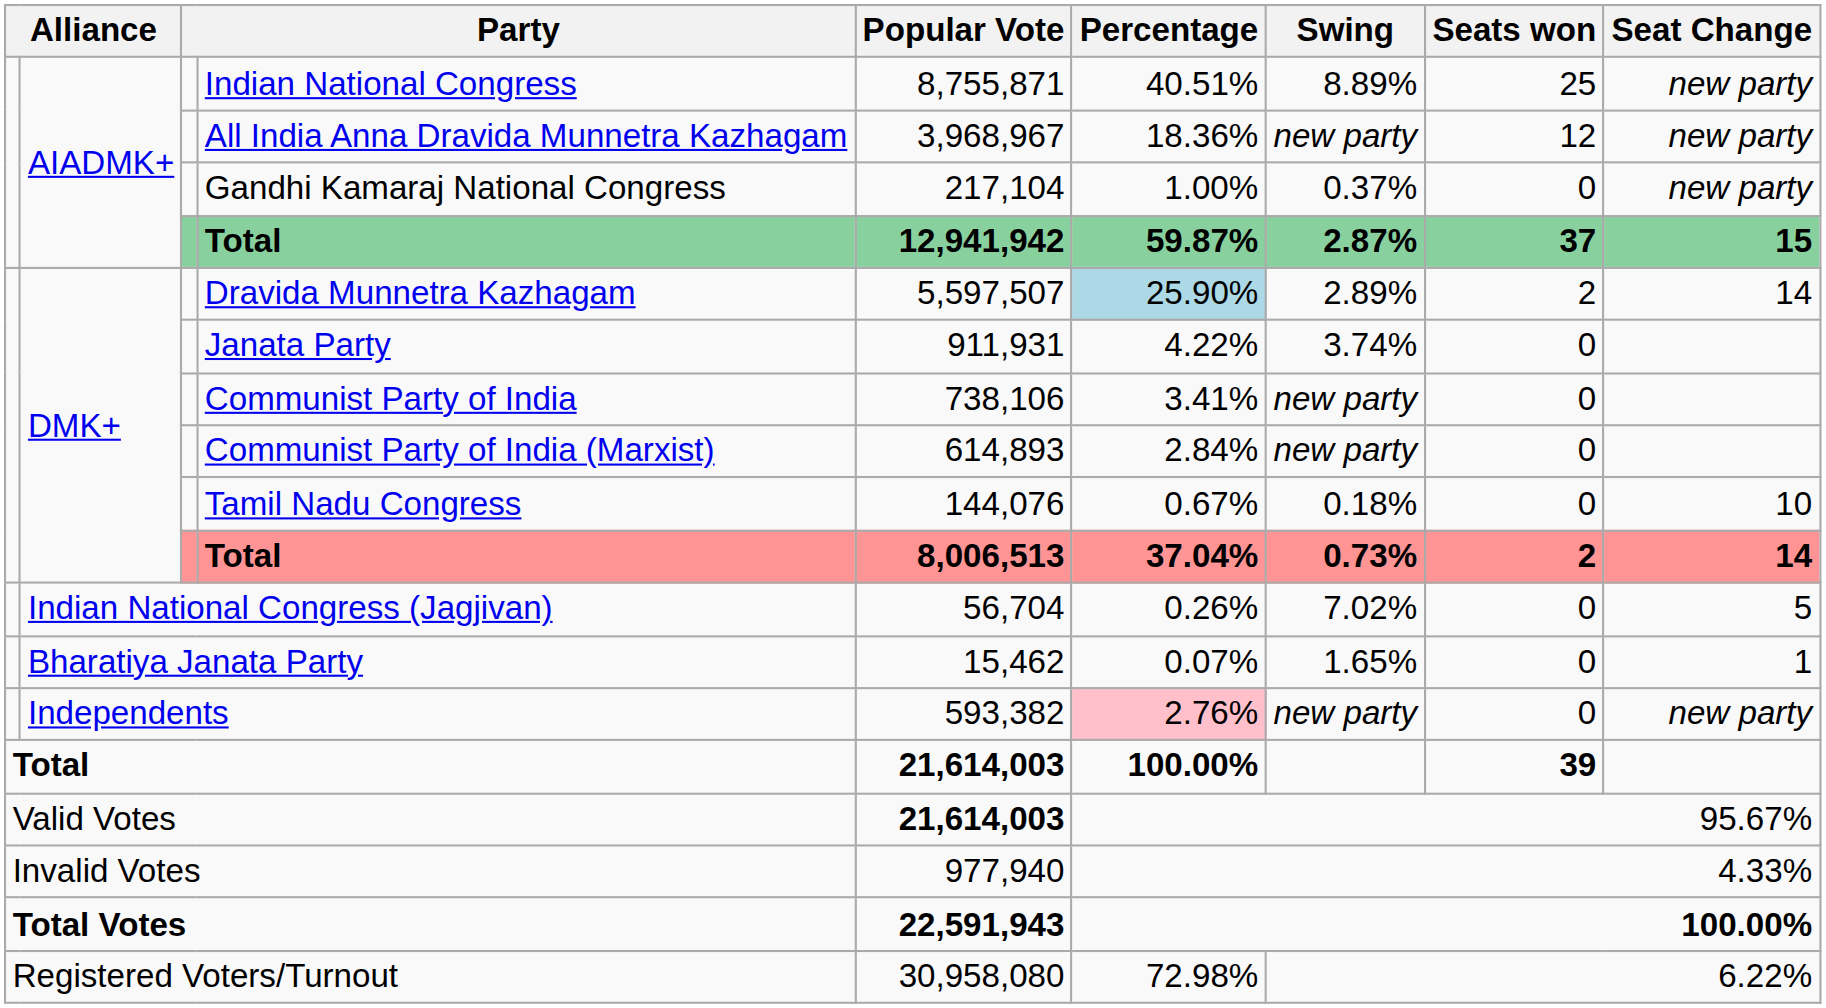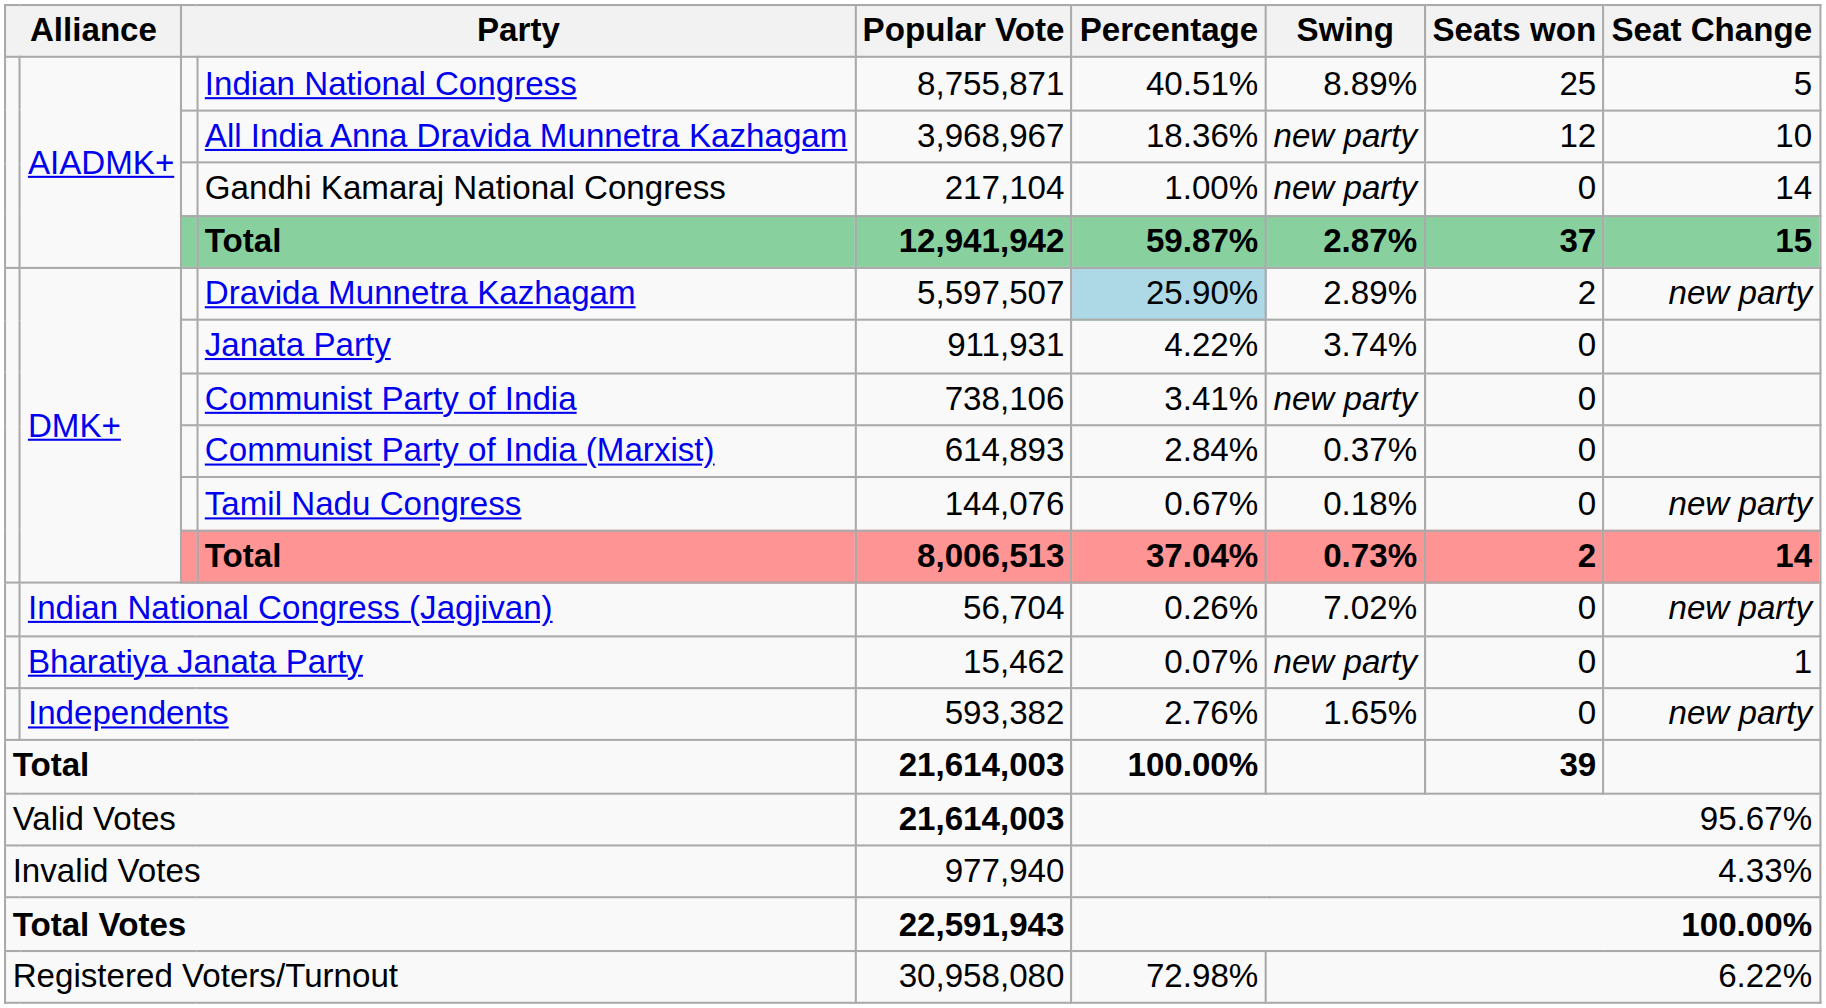(1740, 83) new party -> (1803, 83) 5
(1740, 135) new party -> (1794, 135) 10
(1370, 188) 0.37% -> (1345, 188) new party
(1740, 188) new party -> (1794, 188) 14
(1794, 293) 14 -> (1740, 293) new party
(1345, 450) new party -> (1370, 450) 0.37%
(1794, 503) 10 -> (1740, 503) new party
(1803, 608) 5 -> (1740, 608) new party
(1370, 661) 1.65% -> (1345, 661) new party
(1211, 713) pink background -> (1211, 713) no background
(1345, 713) new party -> (1370, 713) 1.65%
